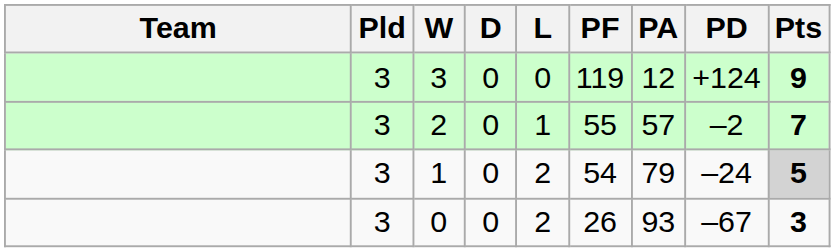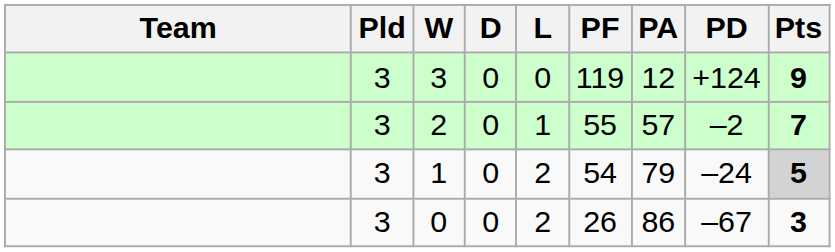(658, 221) 93 -> (658, 221) 86
